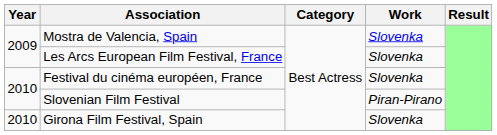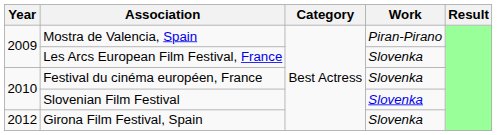(396, 36) Slovenka -> (405, 36) Piran-Pirano
(405, 99) Piran-Pirano -> (396, 99) Slovenka
(22, 120) 2010 -> (22, 120) 2012
